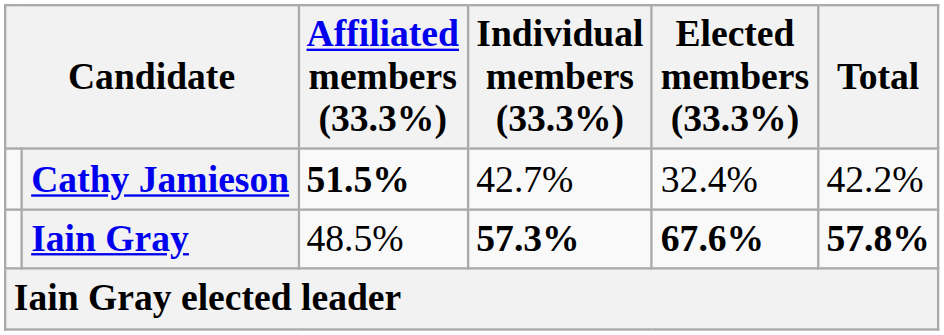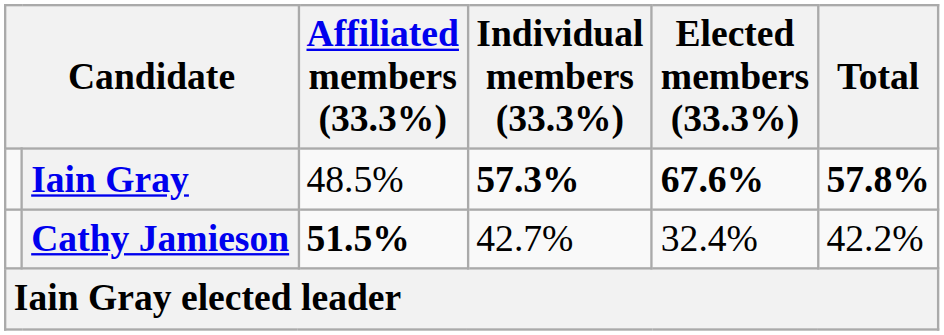rows swapped: (110, 238) <-> (160, 178)
